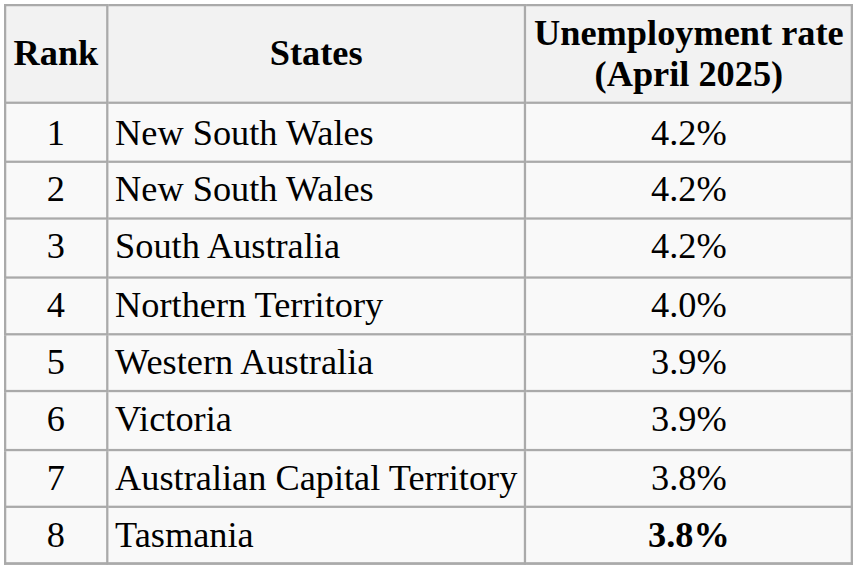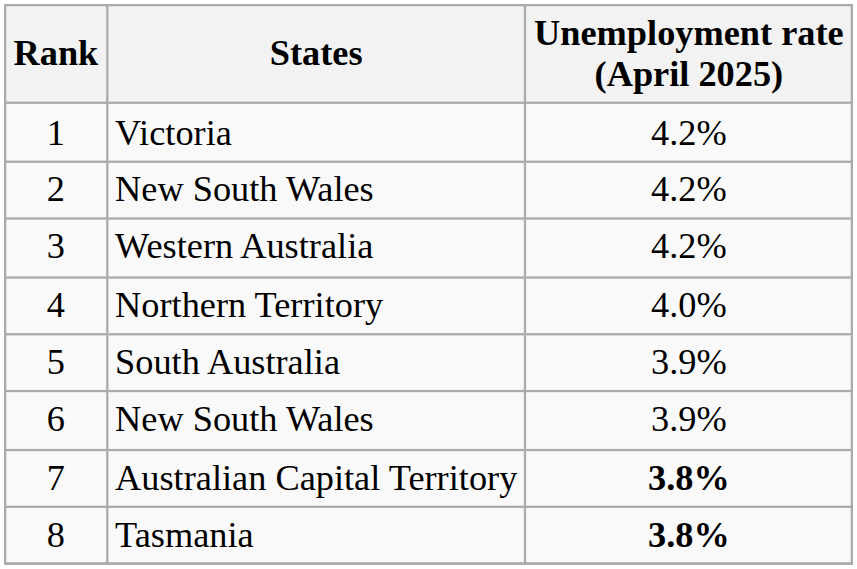(244, 131) New South Wales -> (173, 131) Victoria
(228, 246) South Australia -> (244, 246) Western Australia
(244, 362) Western Australia -> (228, 362) South Australia
(173, 419) Victoria -> (244, 419) New South Wales
(689, 477) normal -> (689, 477) bold
